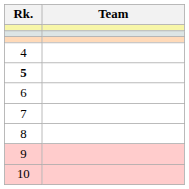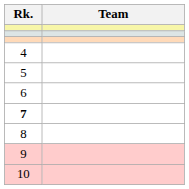(23, 72) bold -> (23, 72) normal
(23, 113) normal -> (23, 113) bold
